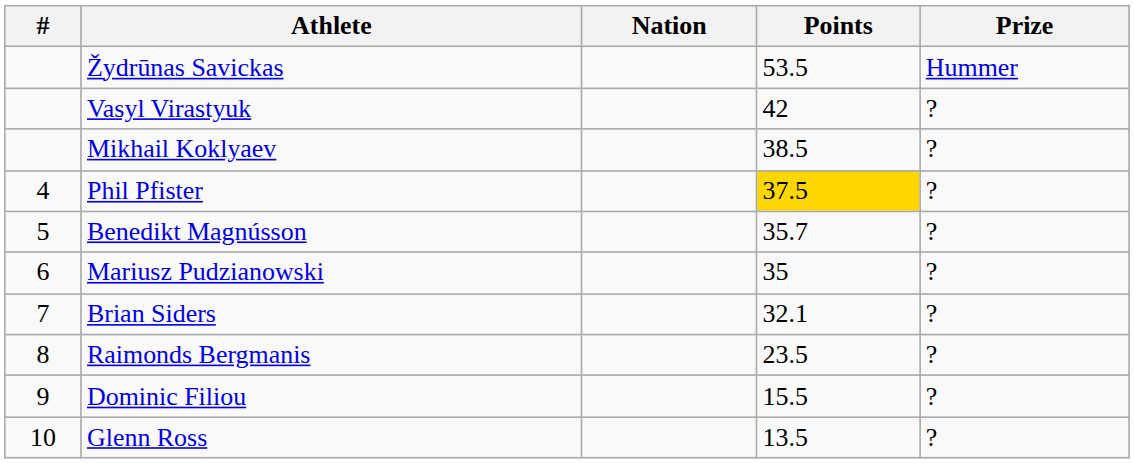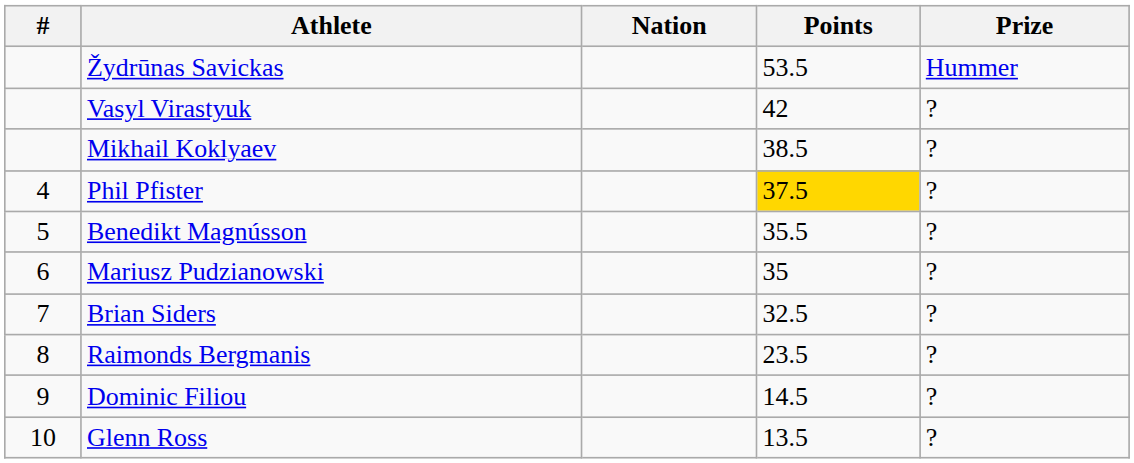(785, 231) 35.7 -> (785, 231) 35.5
(785, 313) 32.1 -> (785, 313) 32.5
(785, 395) 15.5 -> (785, 395) 14.5
